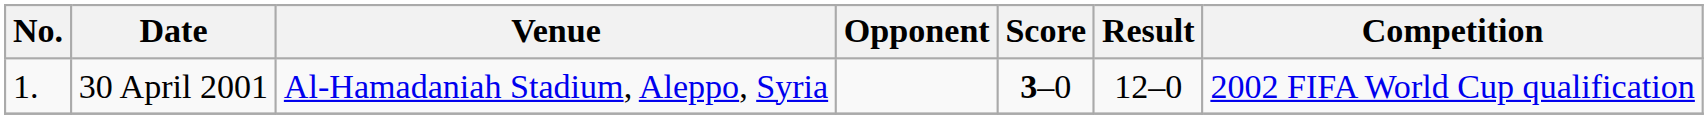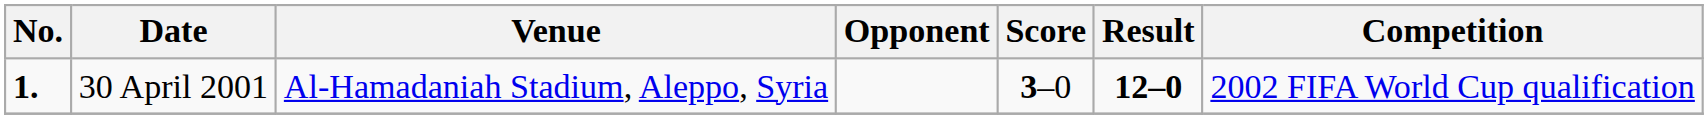(26, 85) normal -> (26, 85) bold
(1148, 85) normal -> (1148, 85) bold
